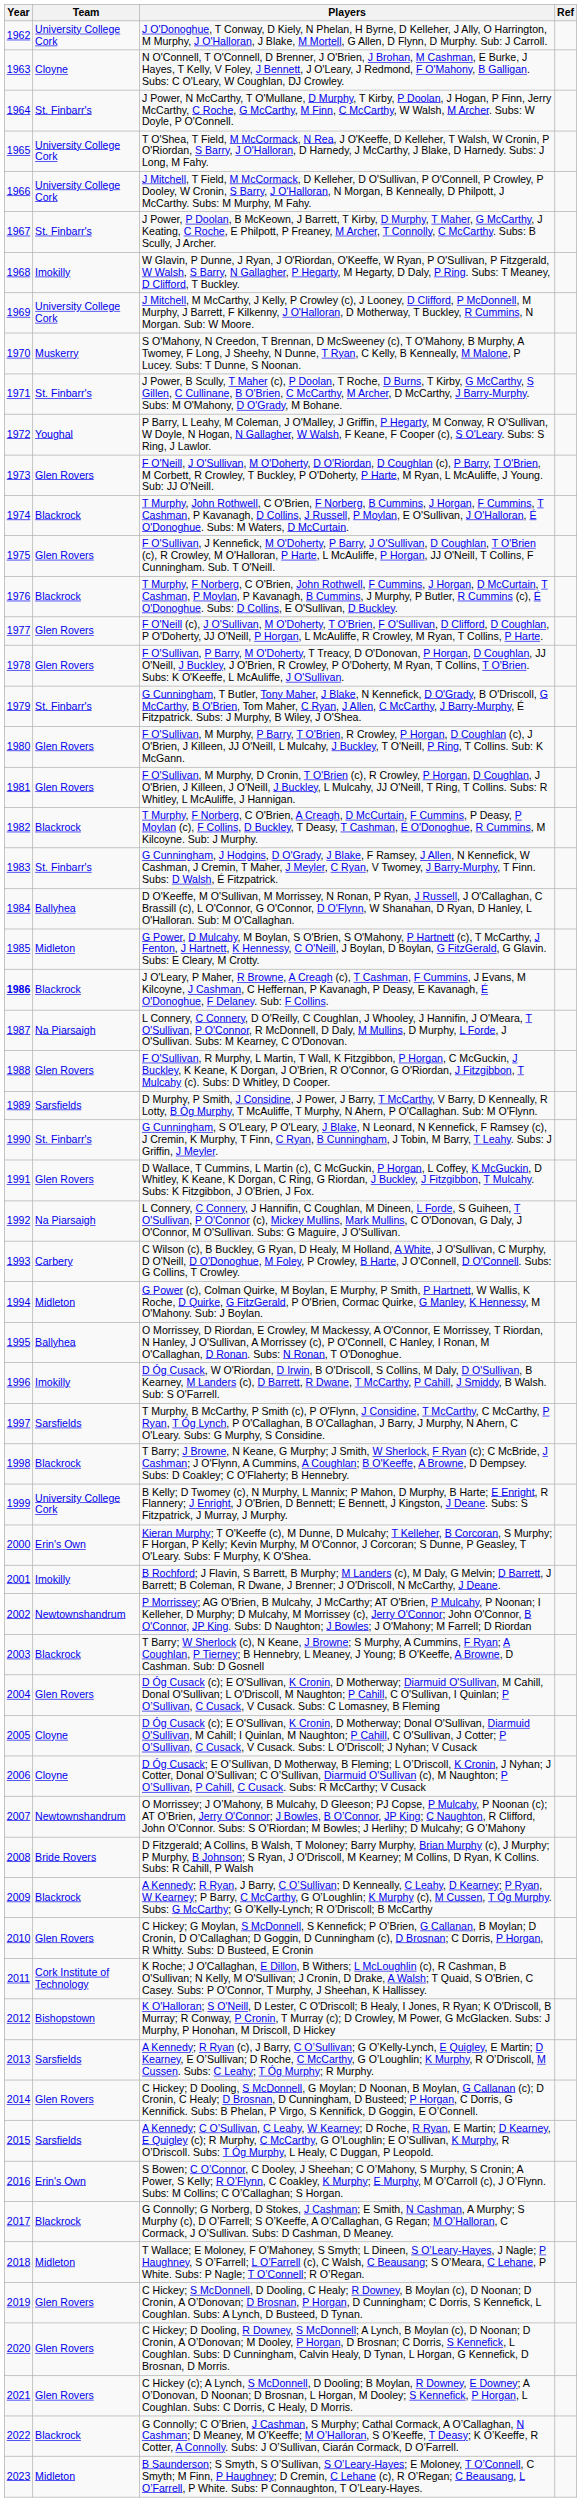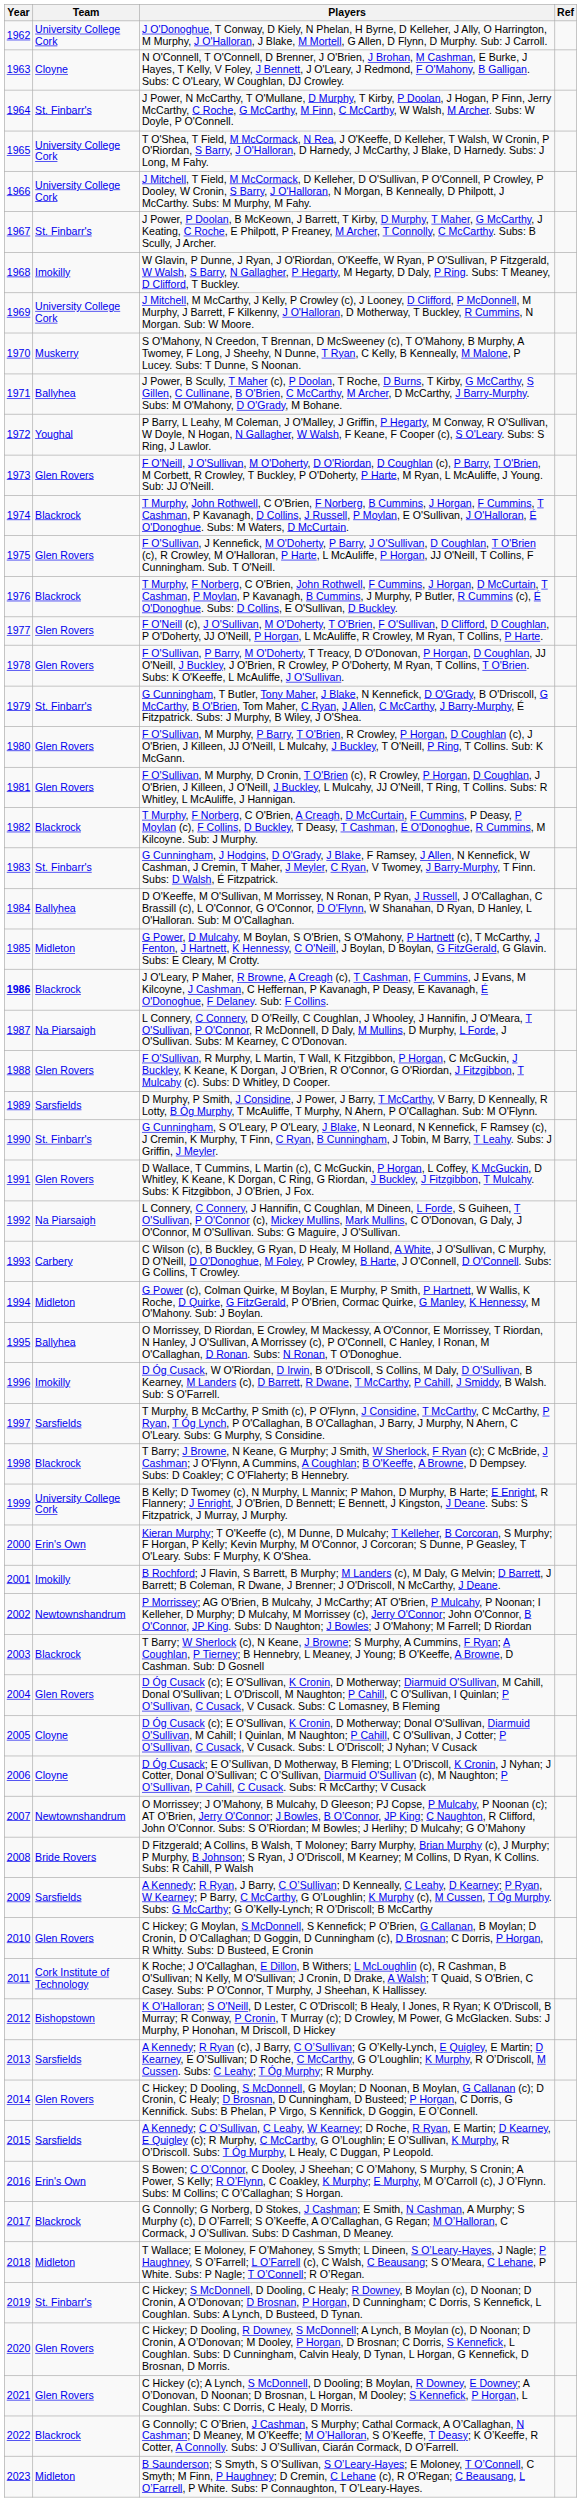(63, 394) St. Finbarr's -> (55, 394) Ballyhea
(58, 1897) Blackrock -> (58, 1897) Sarsfields
(64, 2302) Glen Rovers -> (63, 2302) St. Finbarr's
